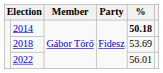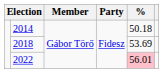(141, 28) bold -> (141, 28) normal
(141, 60) no background -> (141, 60) pink background
